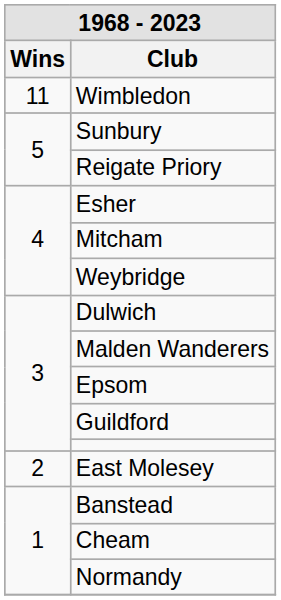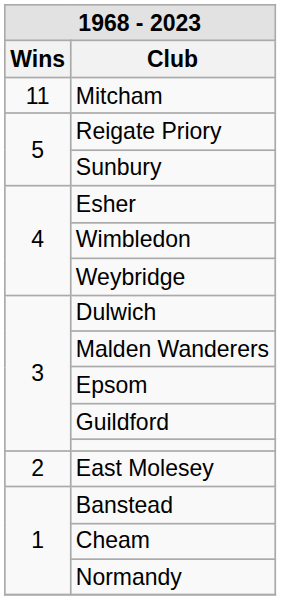(133, 95) Wimbledon -> (119, 95) Mitcham
(119, 131) Sunbury -> (149, 131) Reigate Priory
(149, 167) Reigate Priory -> (119, 167) Sunbury
(119, 240) Mitcham -> (133, 240) Wimbledon
